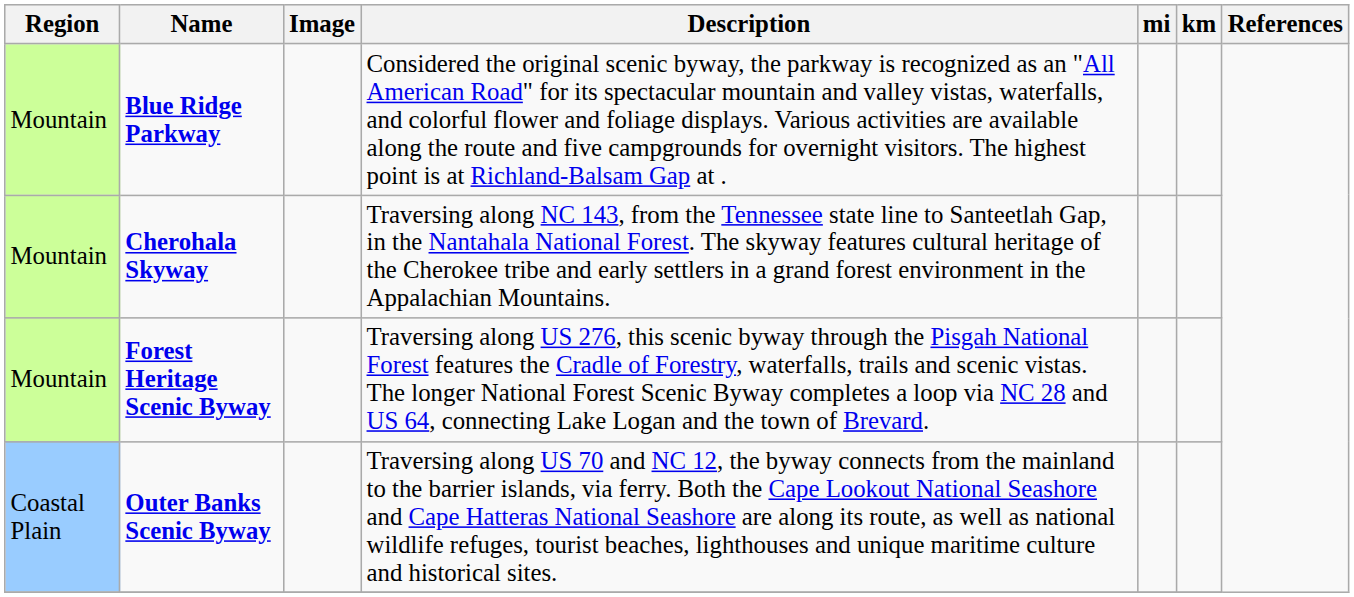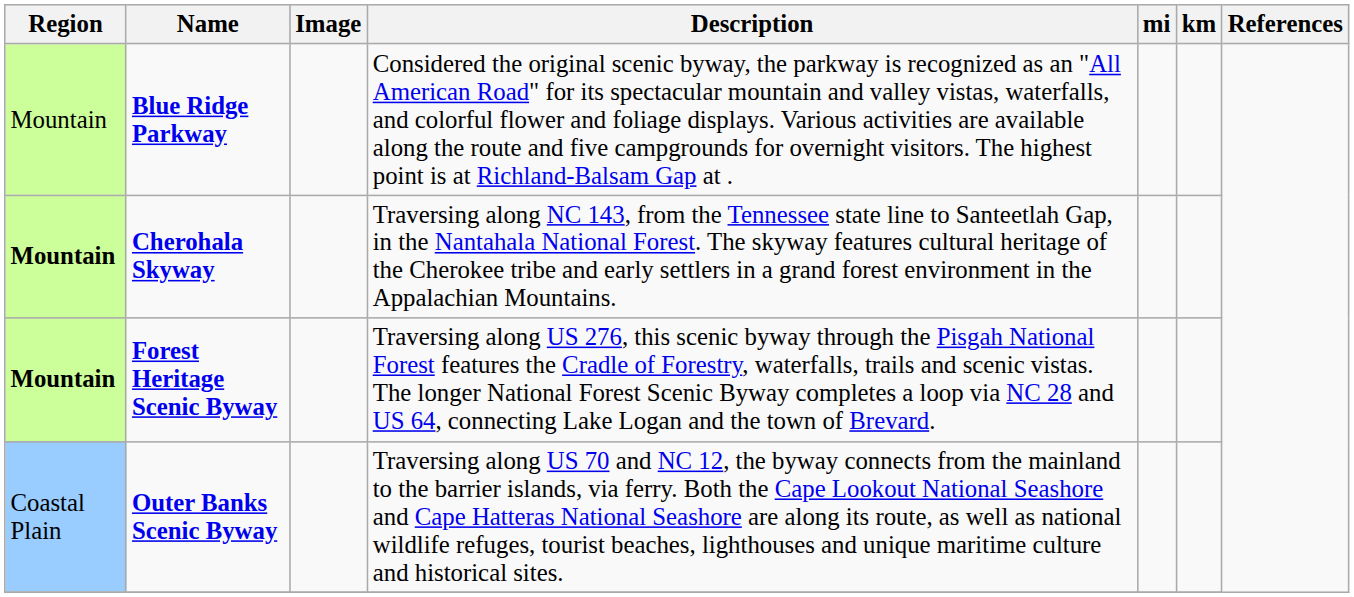(59, 256) normal -> (63, 256) bold
(59, 379) normal -> (63, 379) bold
